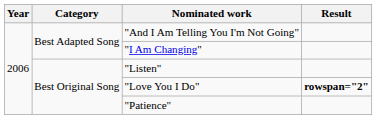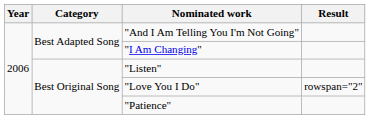(336, 87) bold -> (333, 87) normal
